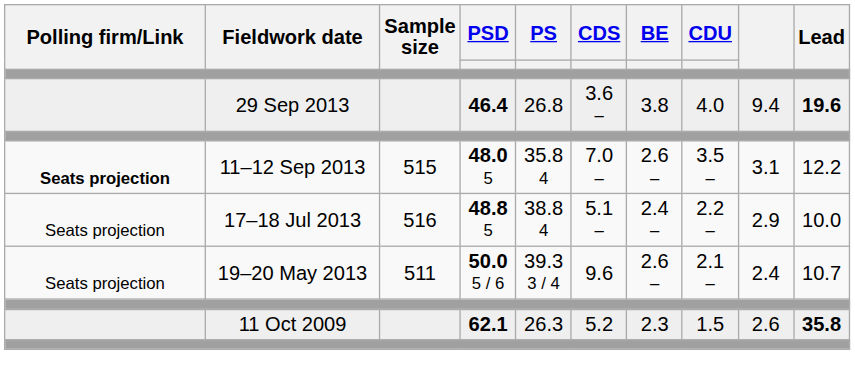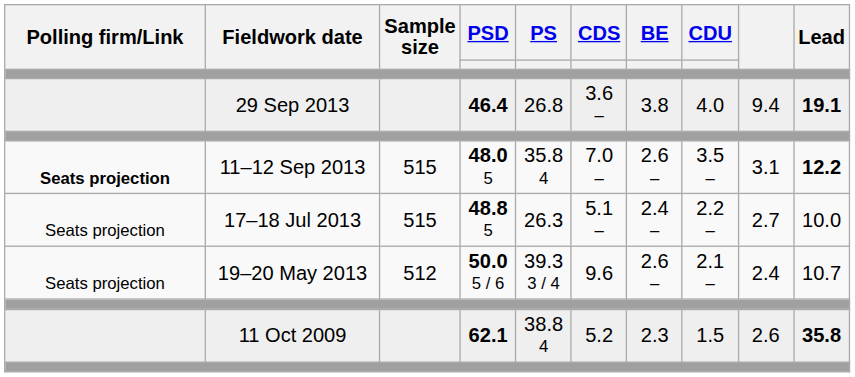(822, 105) 19.6 -> (822, 105) 19.1
(822, 167) normal -> (822, 167) bold
(420, 220) 516 -> (420, 220) 515
(544, 219) 38.8 4 -> (544, 220) 26.3
(766, 220) 2.9 -> (766, 220) 2.7
(420, 273) 511 -> (420, 273) 512
(544, 324) 26.3 -> (544, 334) 38.8 4
